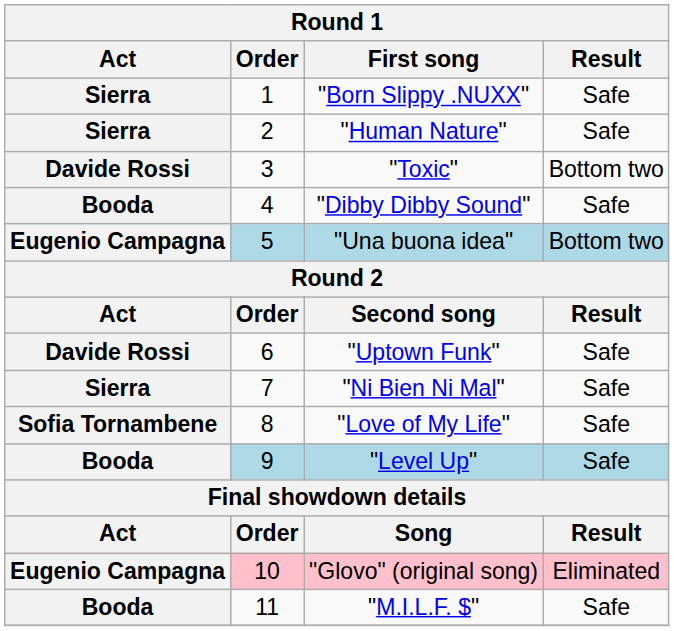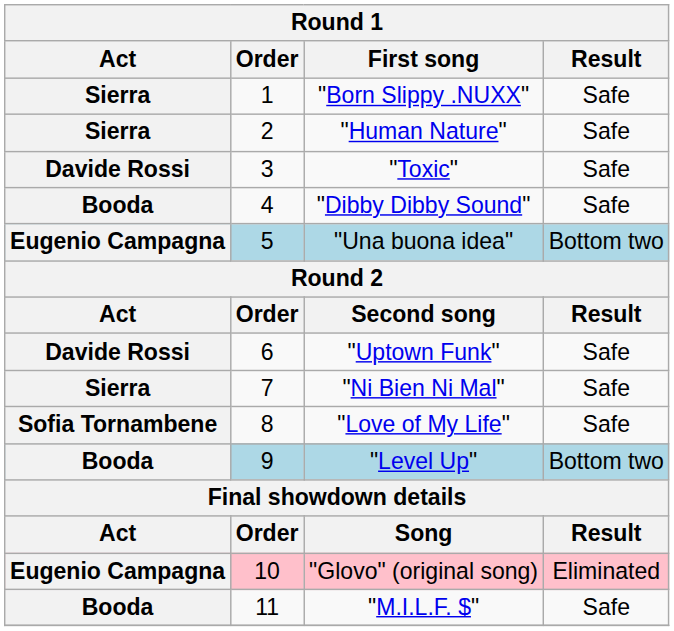(606, 168) Bottom two -> (606, 168) Safe
(606, 461) Safe -> (606, 461) Bottom two
